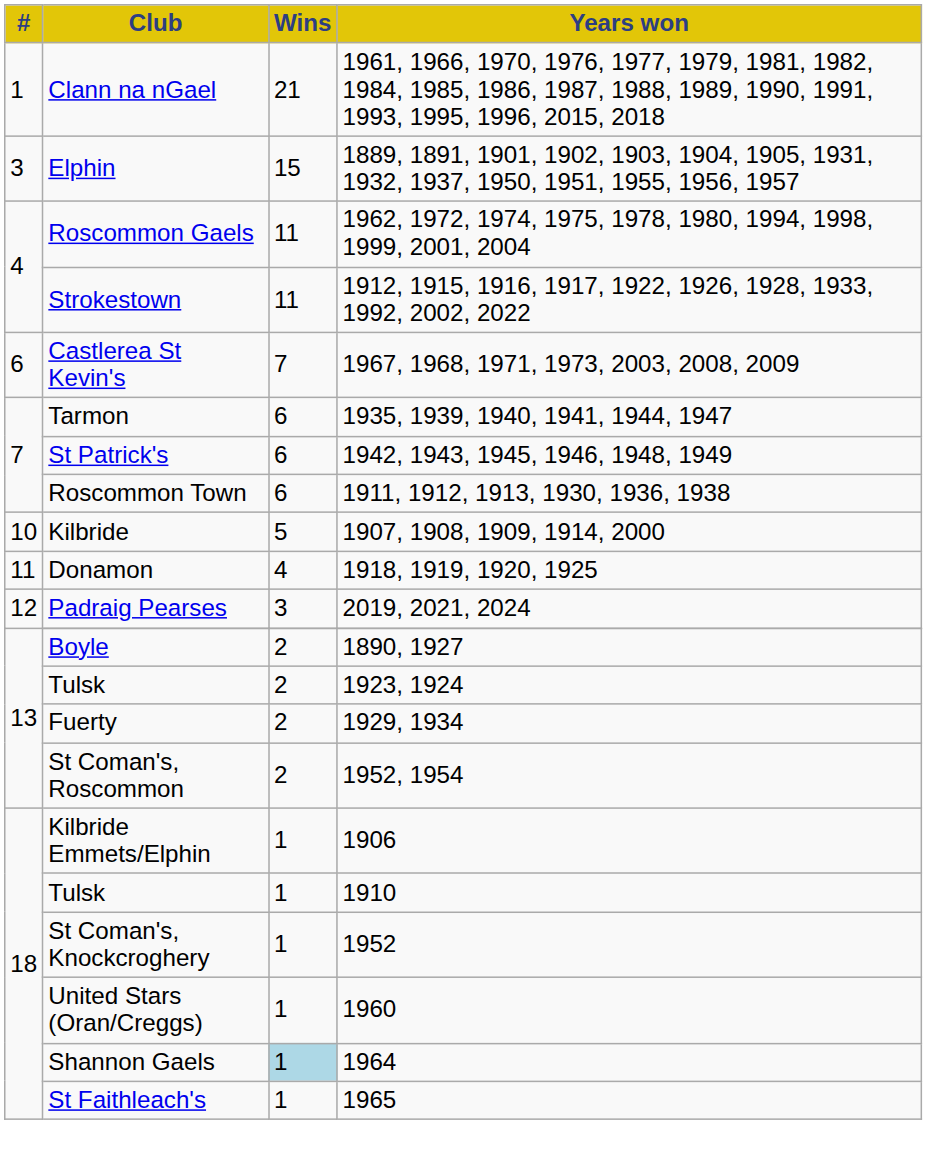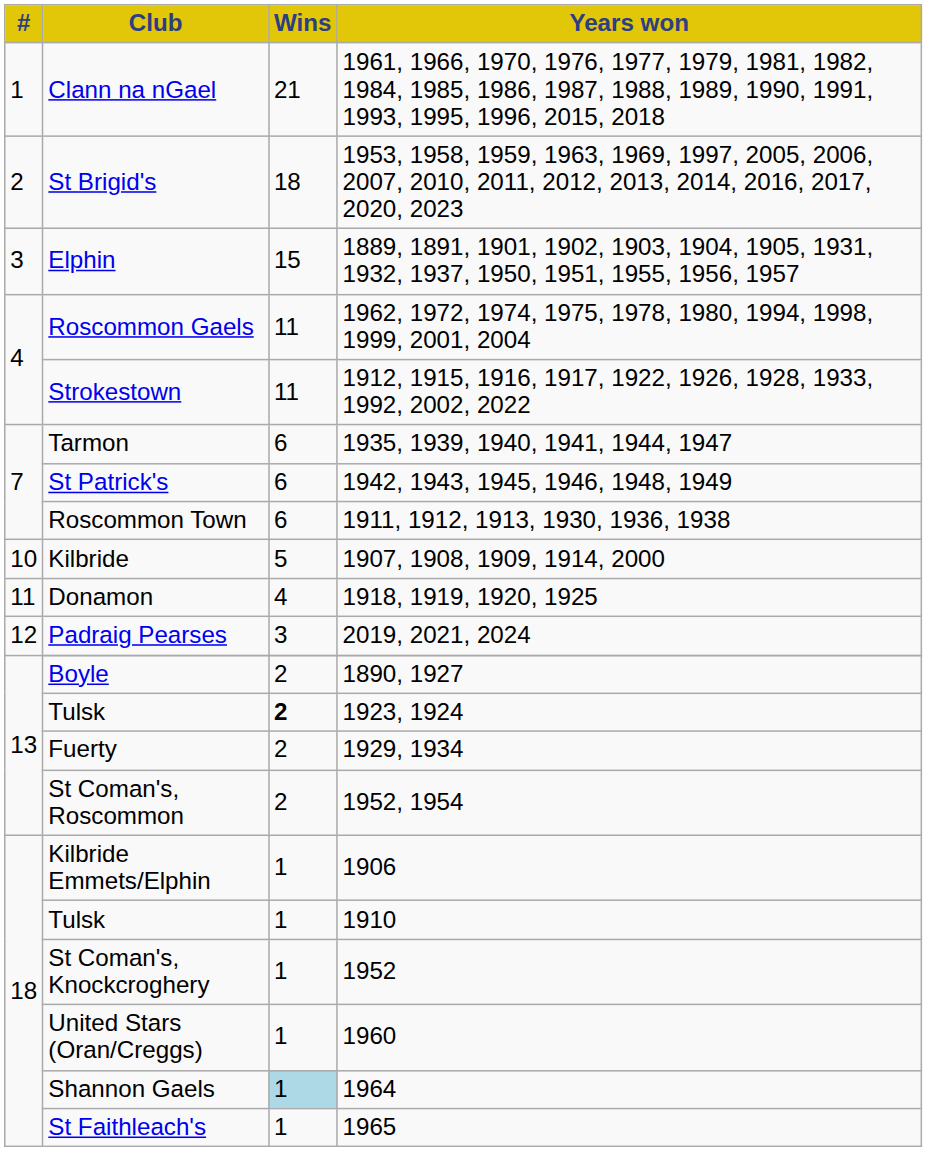+ row: (102, 181)
- row: (115, 364)
(281, 684) normal -> (281, 712) bold
